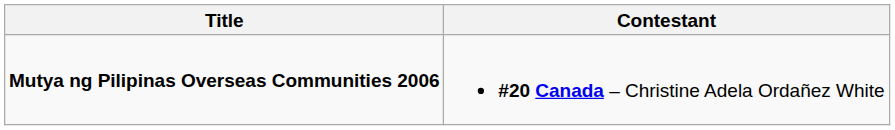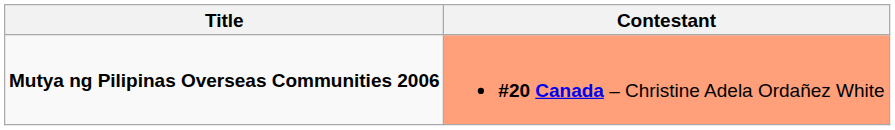(666, 90) no background -> (666, 90) lightsalmon background
